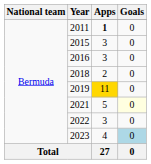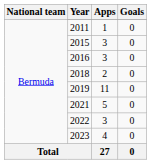(105, 27) bold -> (105, 27) normal
(105, 89) gold background -> (105, 89) no background
(132, 105) lightyellow background -> (132, 105) no background
(132, 136) lightblue background -> (132, 136) no background
